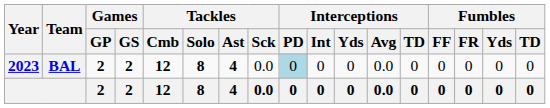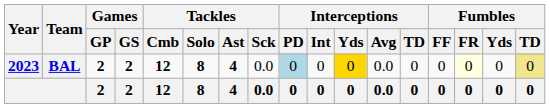(351, 66) no background -> (351, 66) gold background
(469, 66) no background -> (469, 66) lightyellow background
(530, 66) no background -> (530, 66) khaki background
